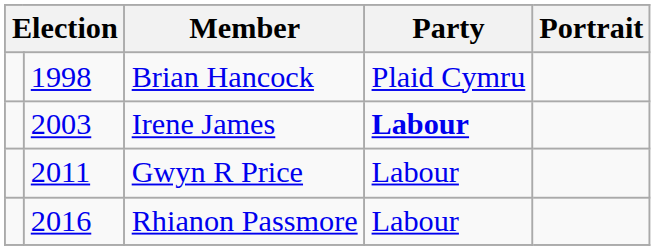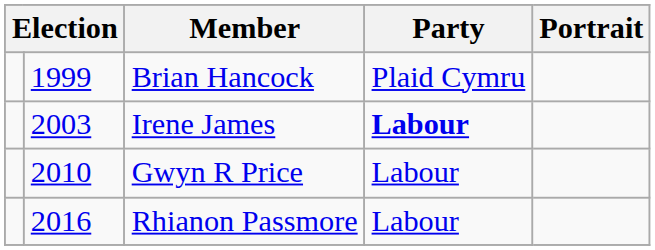(61, 76) 1998 -> (61, 76) 1999
(60, 172) 2011 -> (61, 172) 2010
